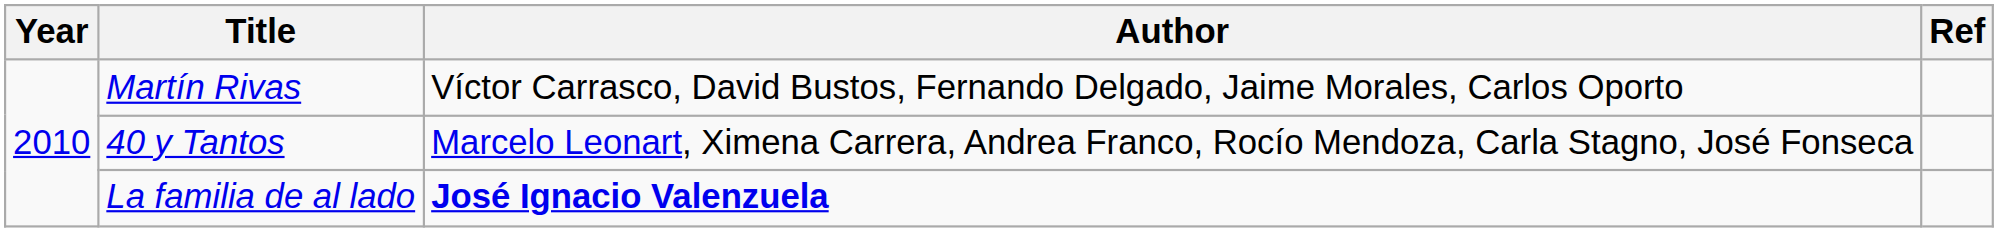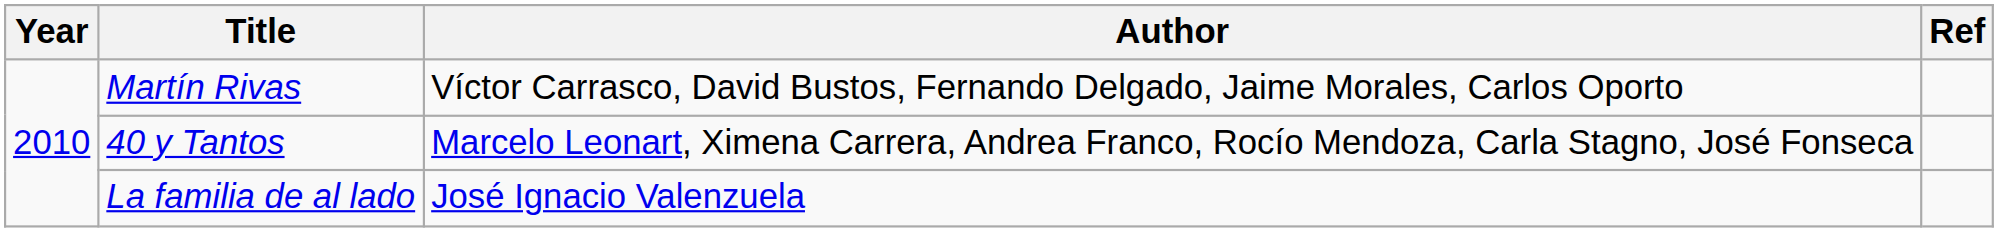(630, 197) bold -> (618, 197) normal
